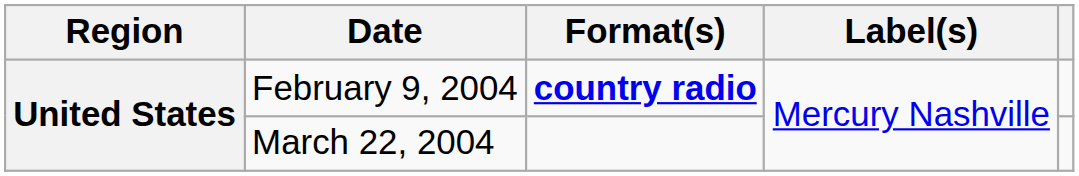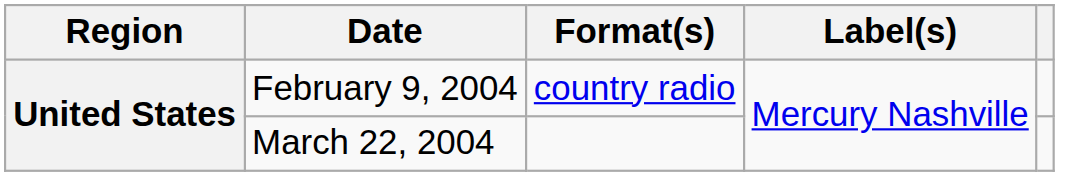(645, 87) bold -> (635, 87) normal
